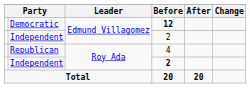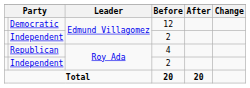(168, 24) bold -> (168, 24) normal
(168, 63) bold -> (168, 63) normal
